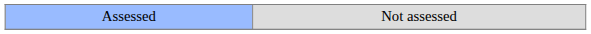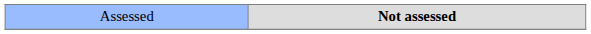(419, 16) normal -> (417, 16) bold
